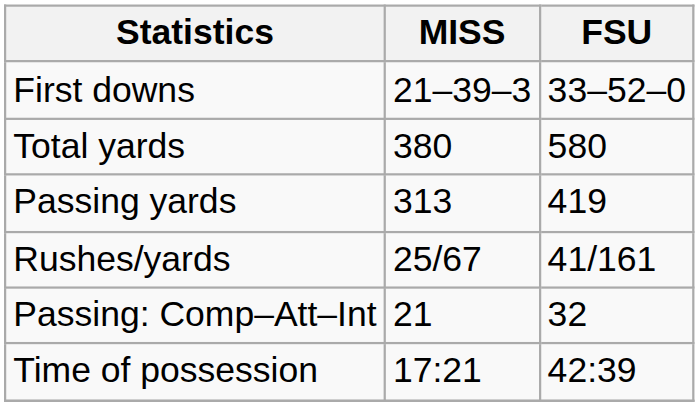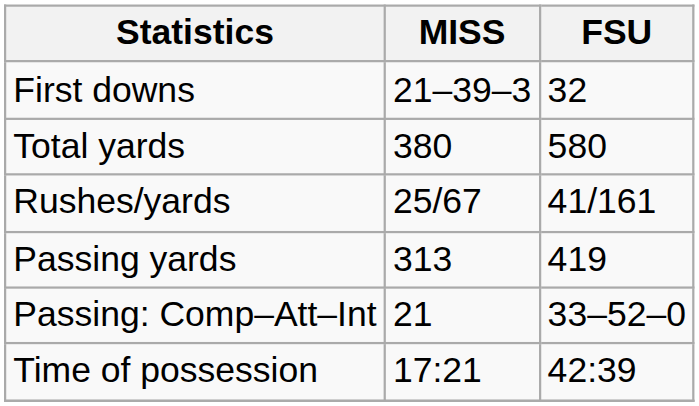(617, 89) 33–52–0 -> (567, 89) 32
rows swapped: (122, 258) <-> (125, 202)
(567, 314) 32 -> (617, 314) 33–52–0
